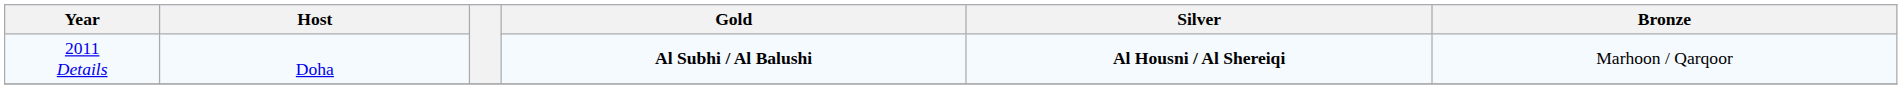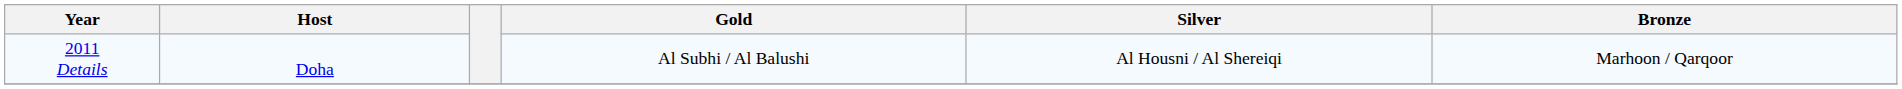(734, 58) bold -> (734, 58) normal
(1199, 58) bold -> (1199, 58) normal
